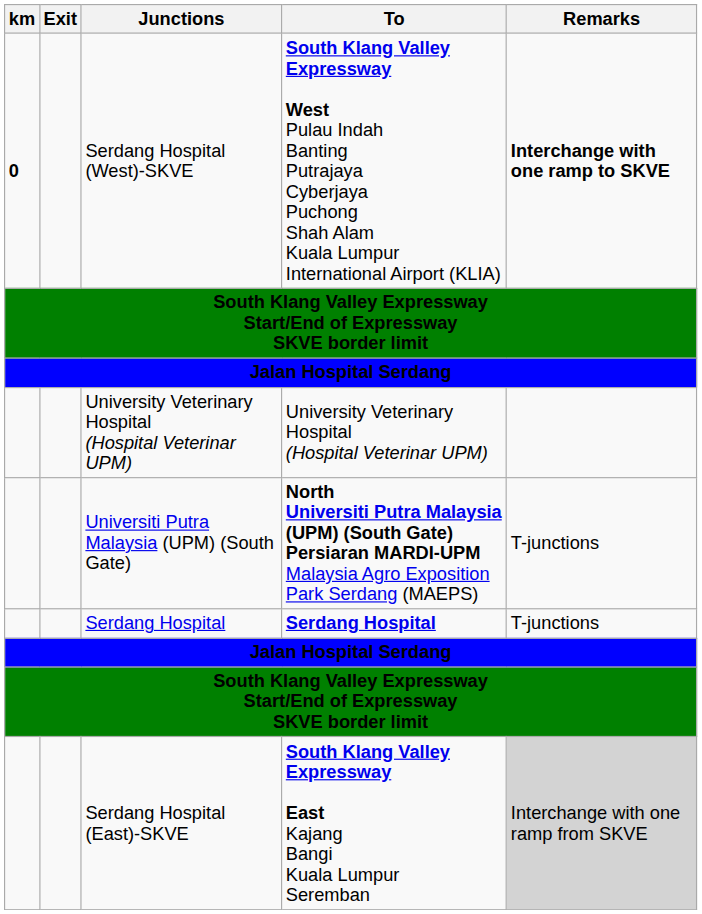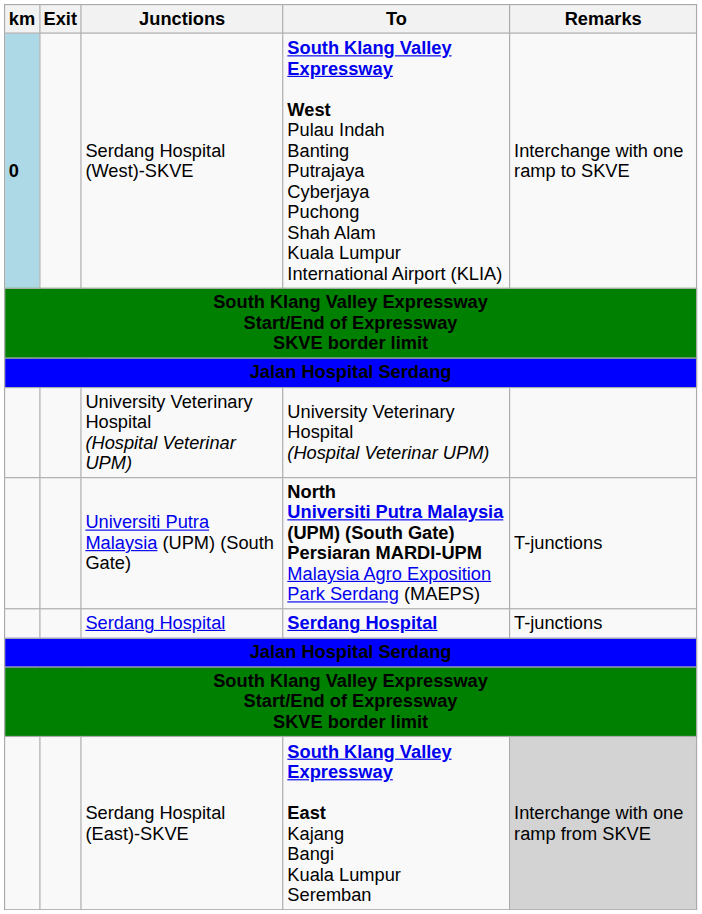(14, 171) no background -> (14, 171) lightblue background
(590, 160) bold -> (599, 160) normal
